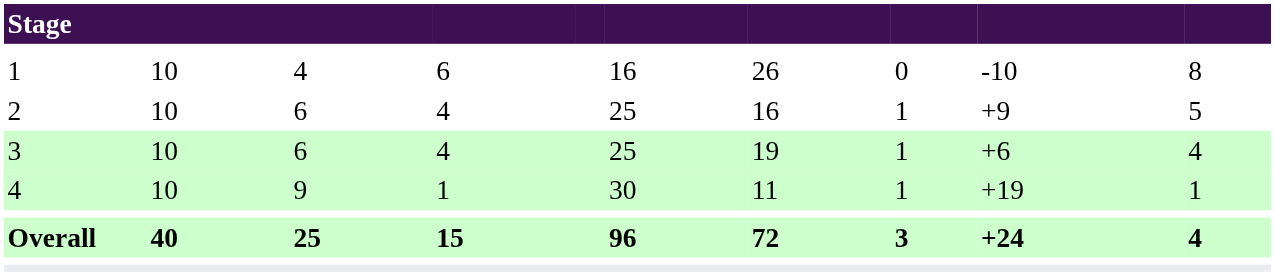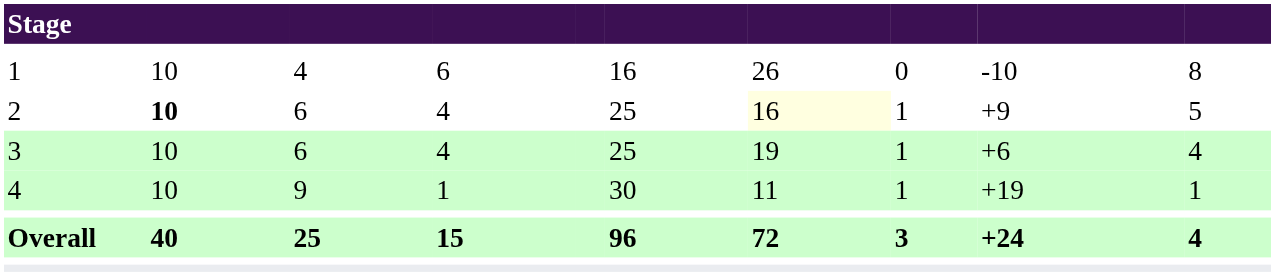(164, 110) normal -> (164, 110) bold
(766, 110) no background -> (766, 110) lightyellow background
